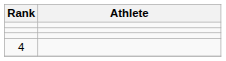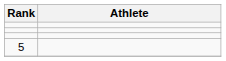(21, 47) 4 -> (21, 47) 5
